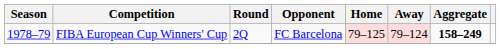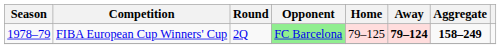(308, 33) no background -> (308, 33) lightgreen background
(409, 33) normal -> (409, 33) bold
